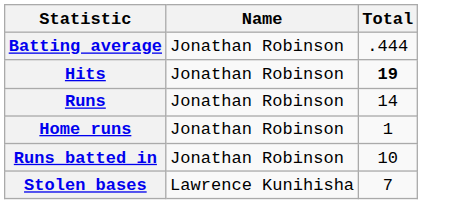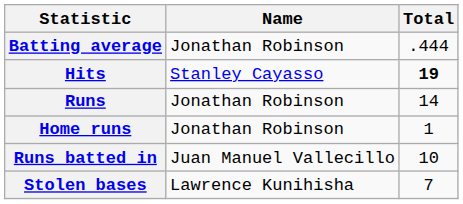(257, 74) Jonathan Robinson -> (247, 74) Stanley Cayasso
(257, 157) Jonathan Robinson -> (283, 157) Juan Manuel Vallecillo
